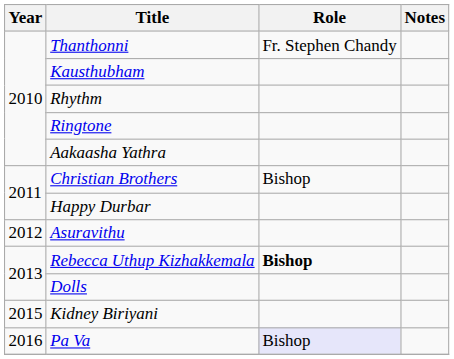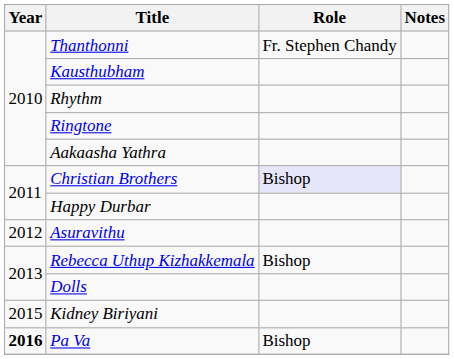(286, 179) no background -> (286, 179) lavender background
(287, 260) bold -> (286, 260) normal
(25, 340) normal -> (25, 340) bold
(286, 340) lavender background -> (286, 340) no background
